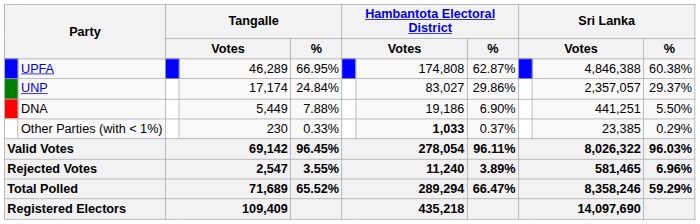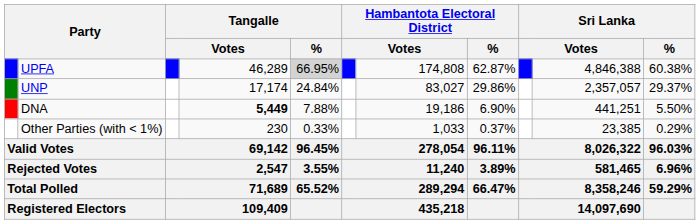(318, 68) no background -> (318, 68) lightgrey background
(272, 108) normal -> (272, 108) bold
(448, 128) bold -> (448, 128) normal
